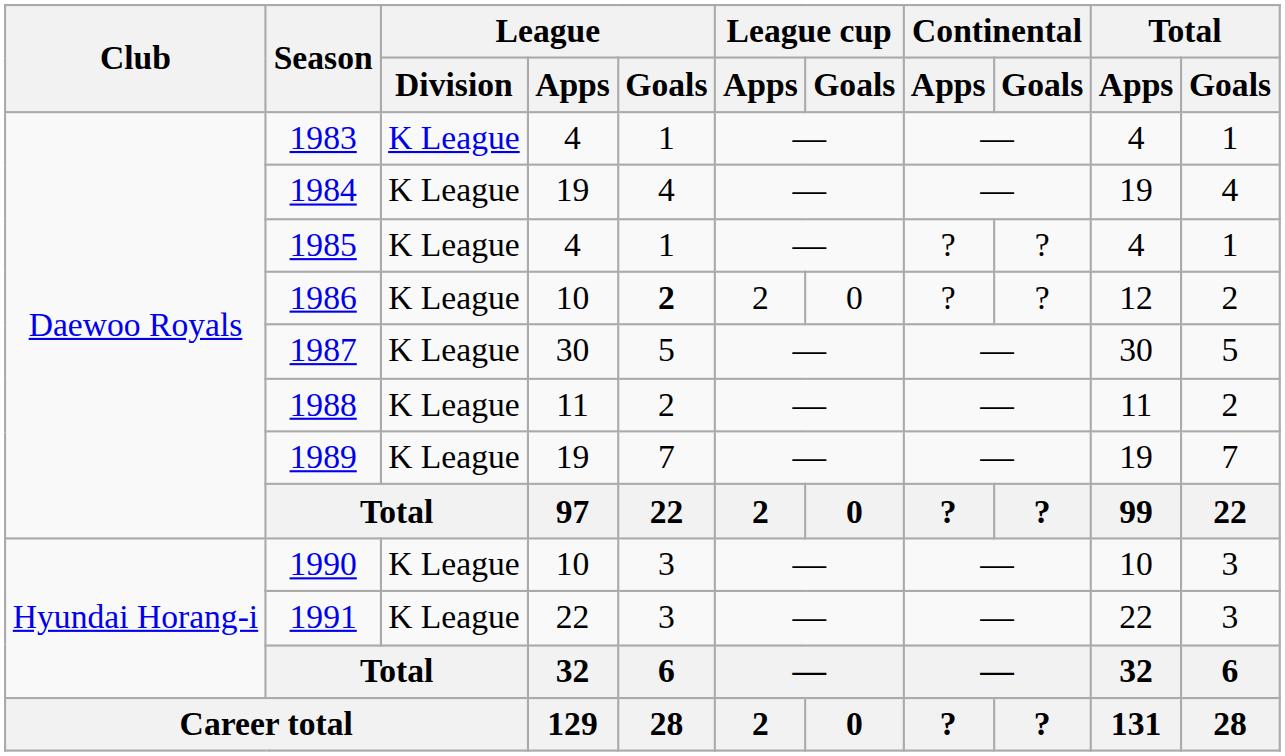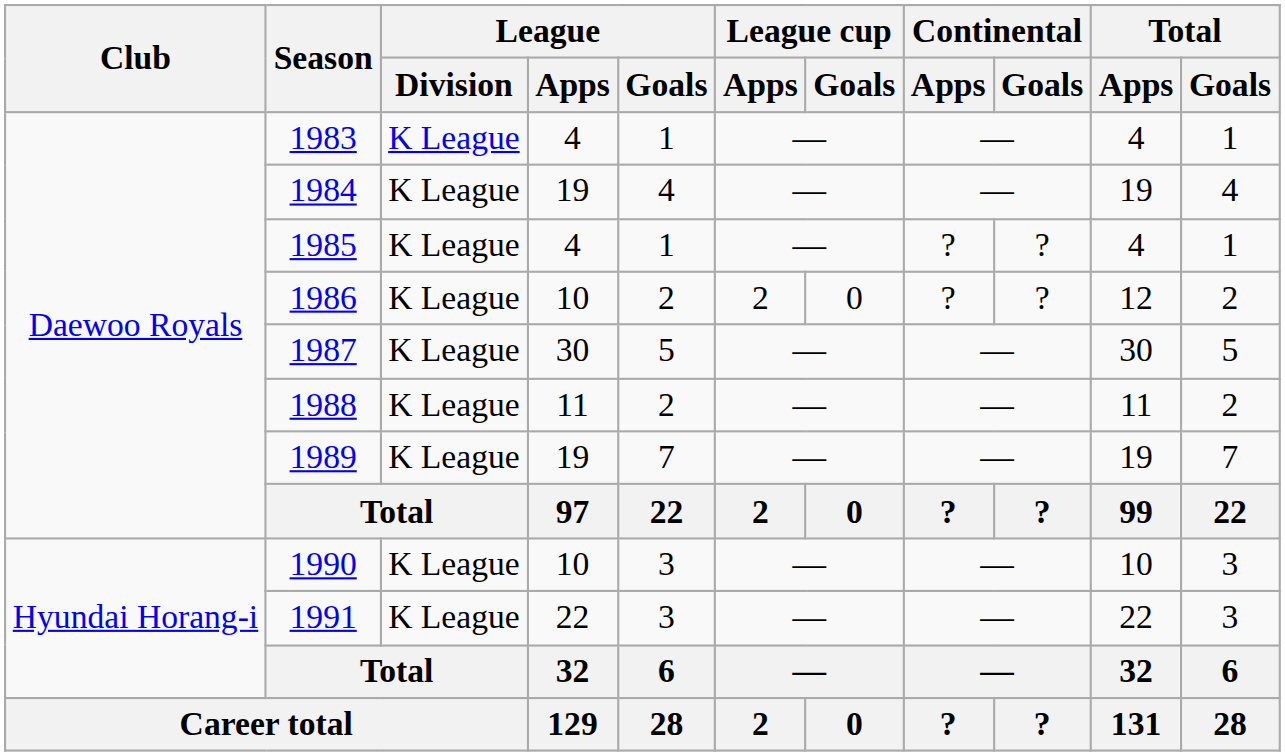(666, 297) bold -> (666, 297) normal
